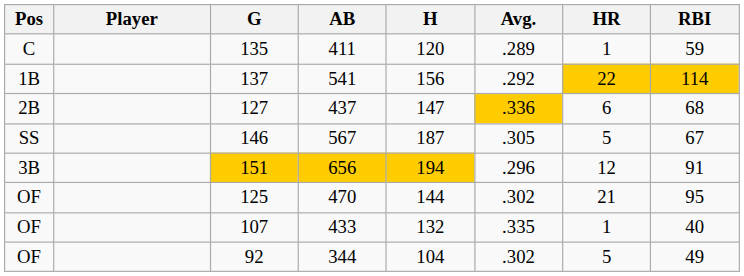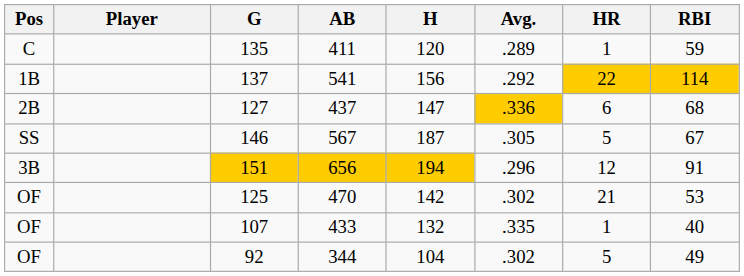(430, 197) 144 -> (430, 197) 142
(695, 197) 95 -> (695, 197) 53
